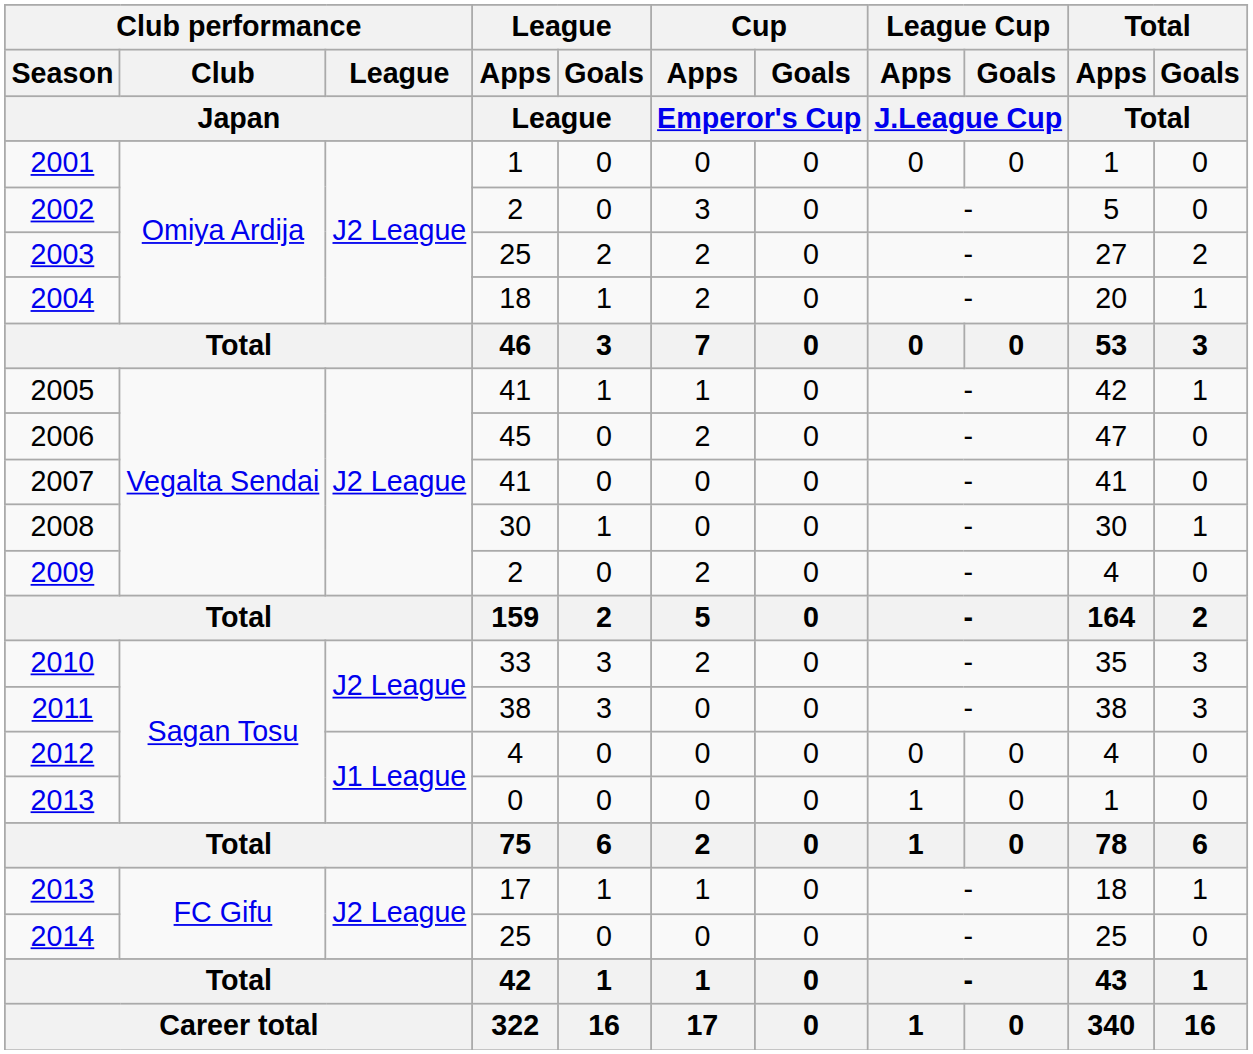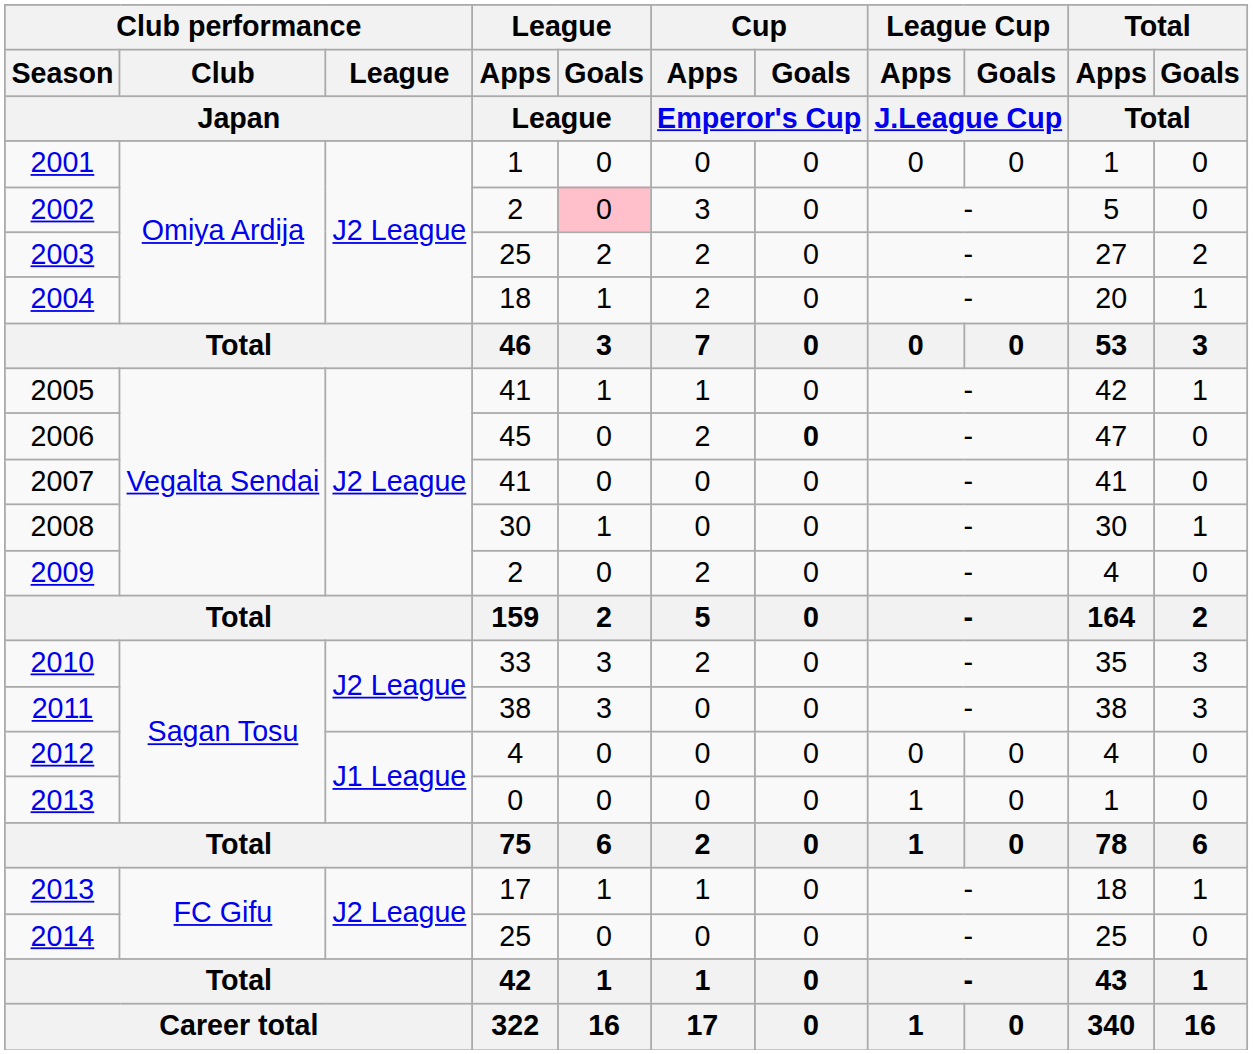(604, 208) no background -> (604, 208) pink background
(811, 436) normal -> (811, 436) bold
